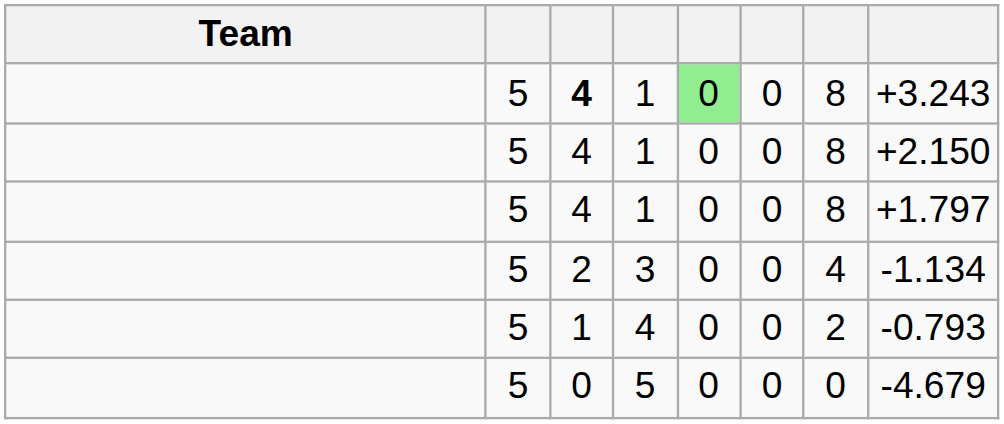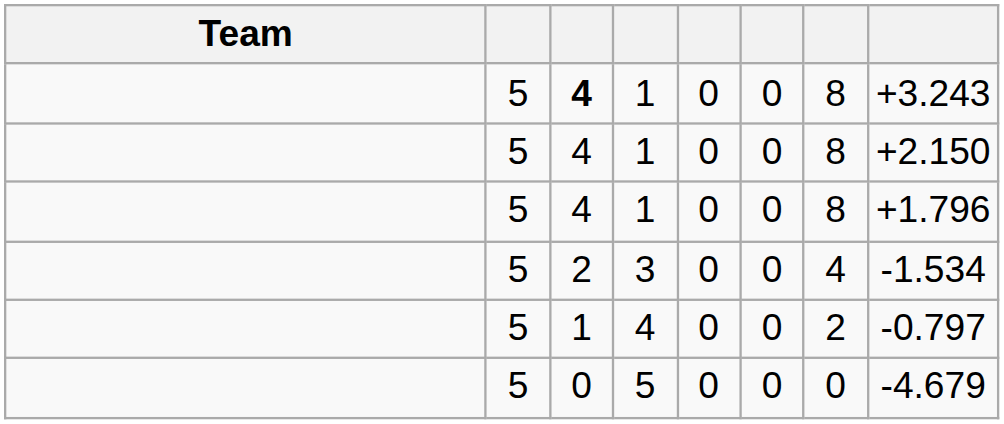(709, 92) lightgreen background -> (709, 92) no background
(933, 210) +1.797 -> (933, 210) +1.796
(933, 269) -1.134 -> (933, 269) -1.534
(933, 328) -0.793 -> (933, 328) -0.797
